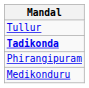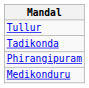(33, 44) bold -> (33, 44) normal
